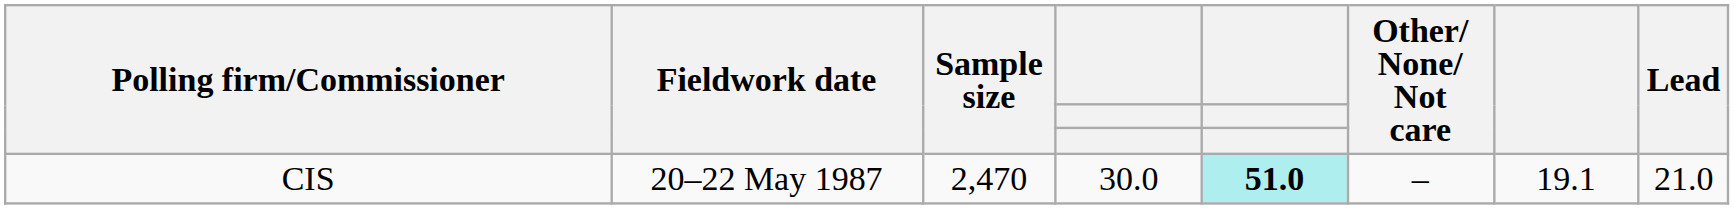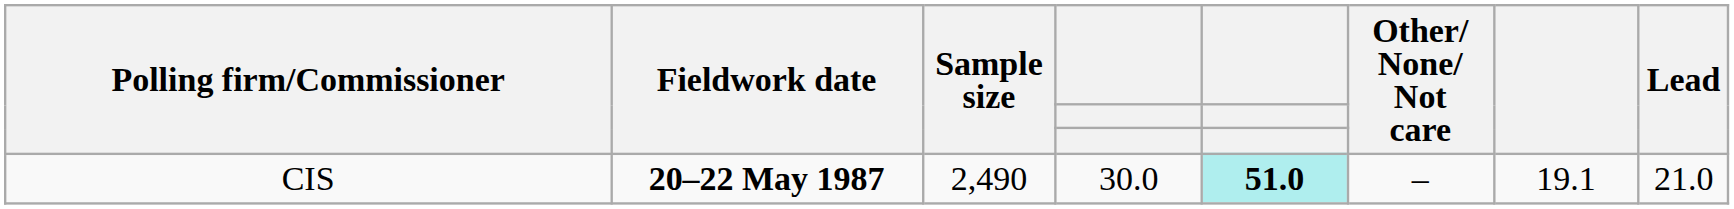(767, 178) normal -> (767, 178) bold
(989, 178) 2,470 -> (989, 178) 2,490
